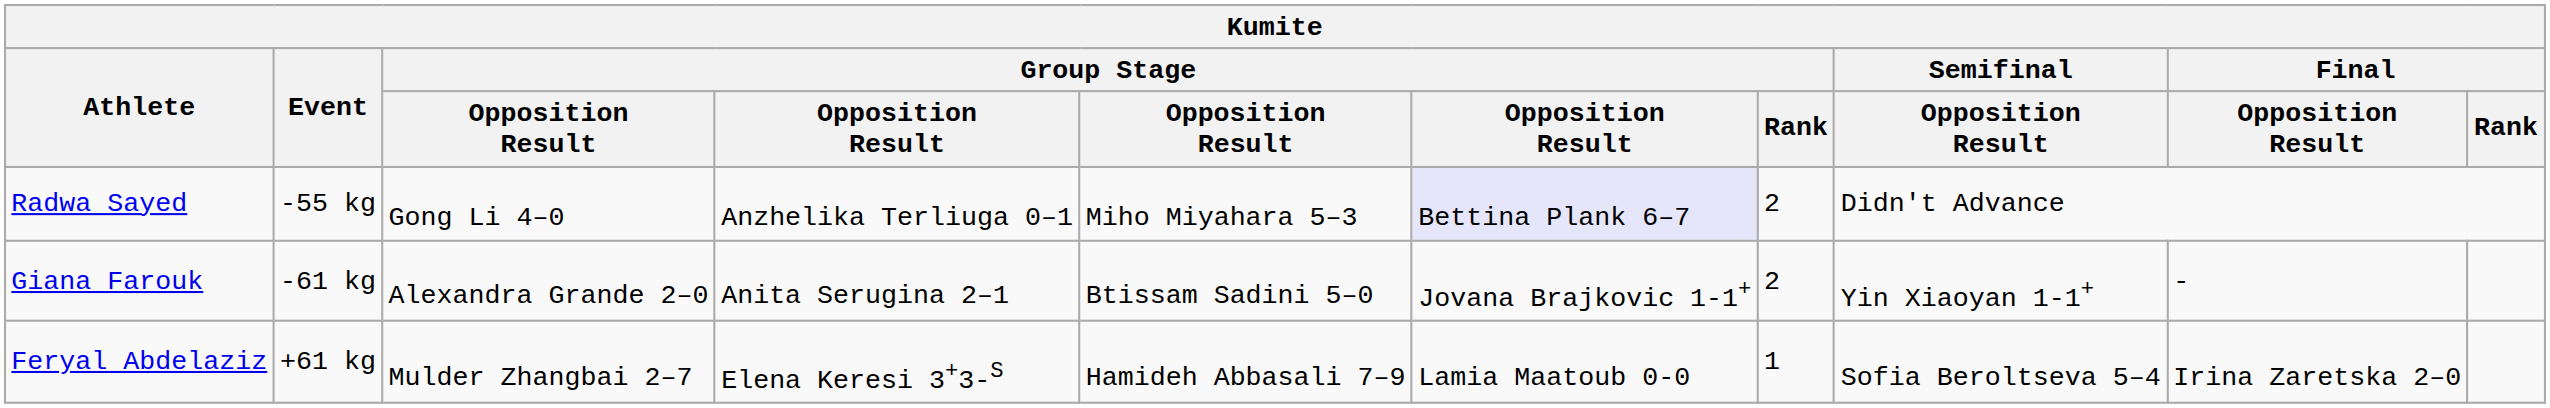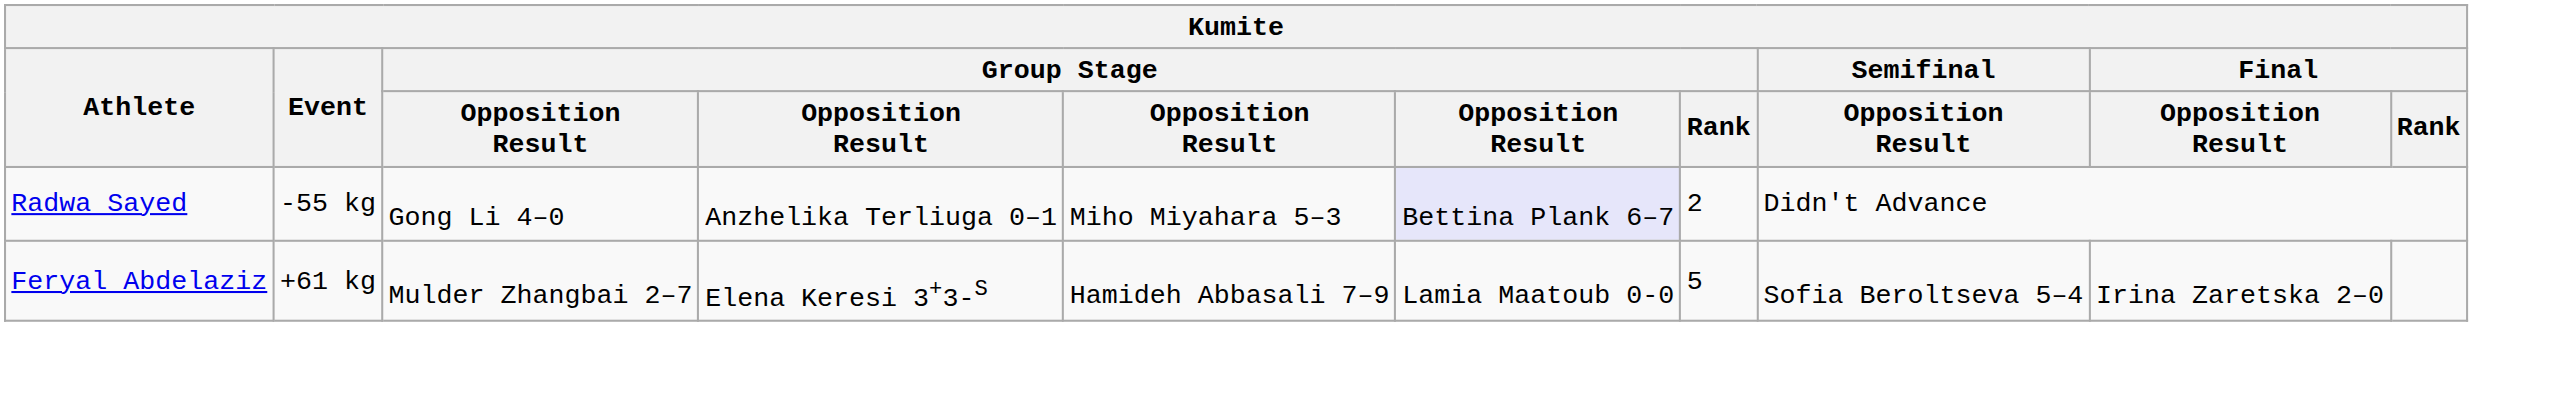- row: (107, 281)
(1772, 362) 1 -> (1695, 281) 5
